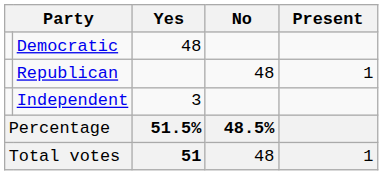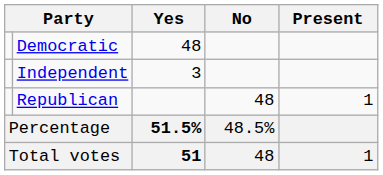rows swapped: (67, 74) <-> (73, 101)
(249, 129) bold -> (249, 129) normal
